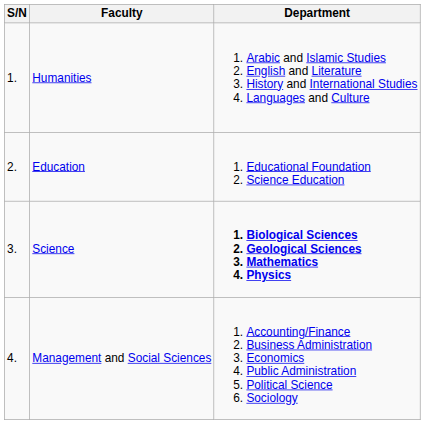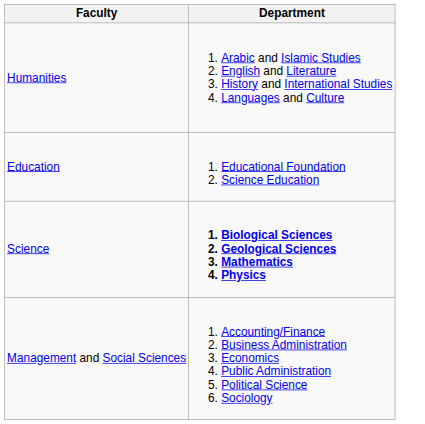- column: (17, 13)
